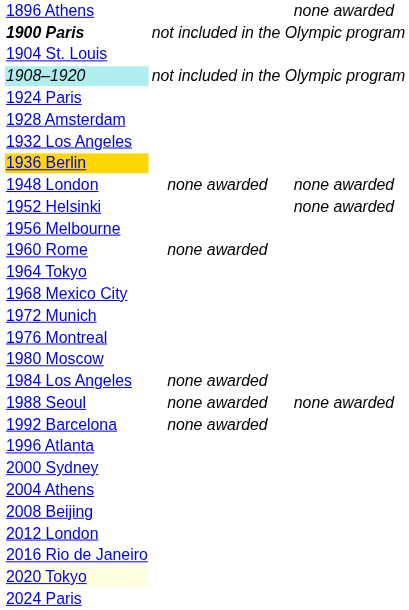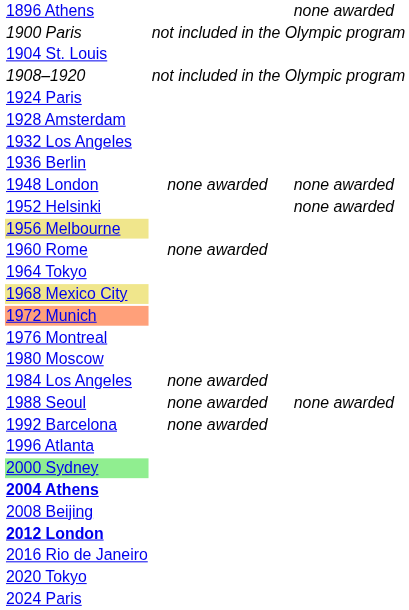(45, 32) bold -> (44, 32) normal
(46, 76) paleturquoise background -> (46, 76) no background
(46, 163) gold background -> (46, 163) no background
(63, 228) no background -> (63, 228) khaki background
(67, 294) no background -> (67, 294) khaki background
(51, 315) no background -> (51, 315) lightsalmon background
(52, 468) no background -> (52, 468) lightgreen background
(50, 490) normal -> (52, 490) bold
(52, 533) normal -> (55, 533) bold
(46, 577) lightyellow background -> (46, 577) no background
